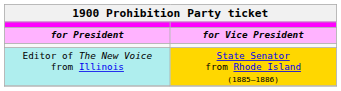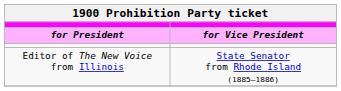(87, 61) paleturquoise background -> (87, 61) no background
(253, 66) gold background -> (253, 66) no background
